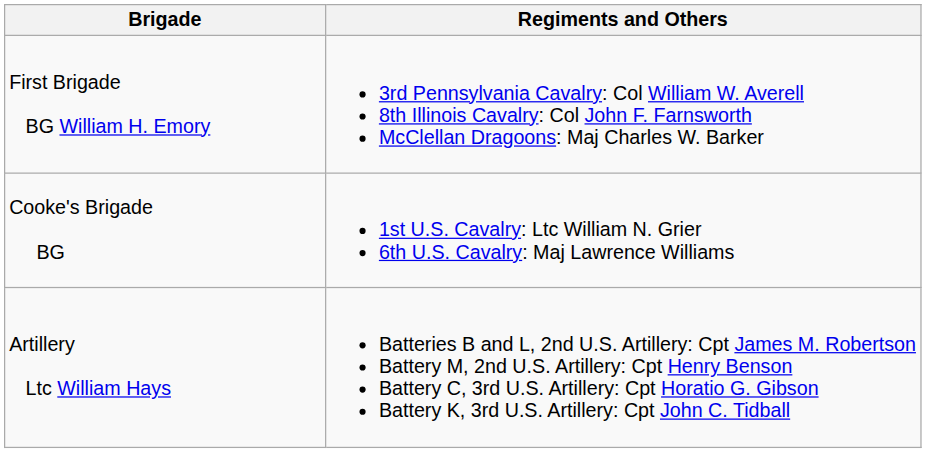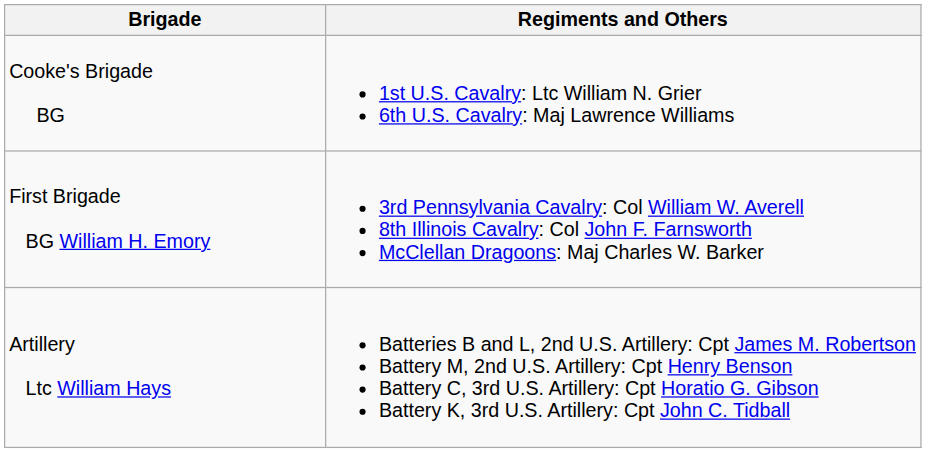rows swapped: (81, 230) <-> (110, 104)
